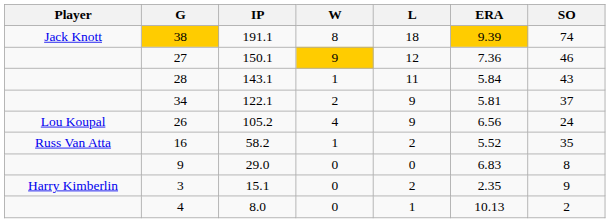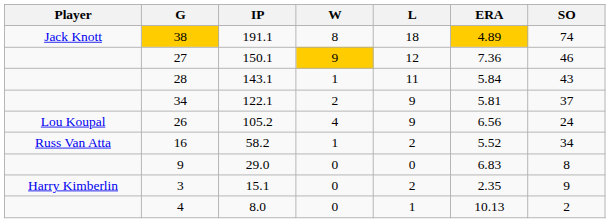(489, 36) 9.39 -> (489, 36) 4.89
(567, 143) 35 -> (567, 143) 34
